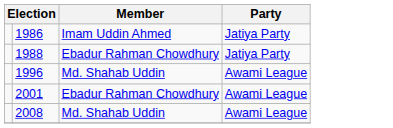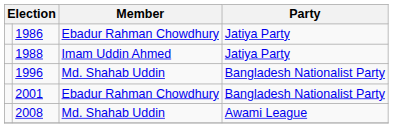(116, 34) Imam Uddin Ahmed -> (140, 34) Ebadur Rahman Chowdhury
(140, 53) Ebadur Rahman Chowdhury -> (116, 53) Imam Uddin Ahmed
(266, 73) Awami League -> (305, 73) Bangladesh Nationalist Party
(266, 93) Awami League -> (305, 93) Bangladesh Nationalist Party
